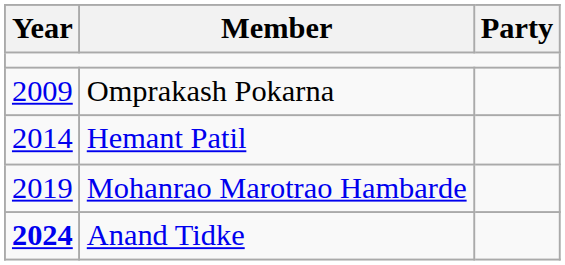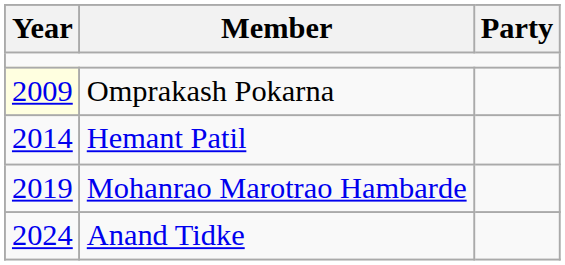(42, 90) no background -> (42, 90) lightyellow background
(42, 235) bold -> (42, 235) normal
